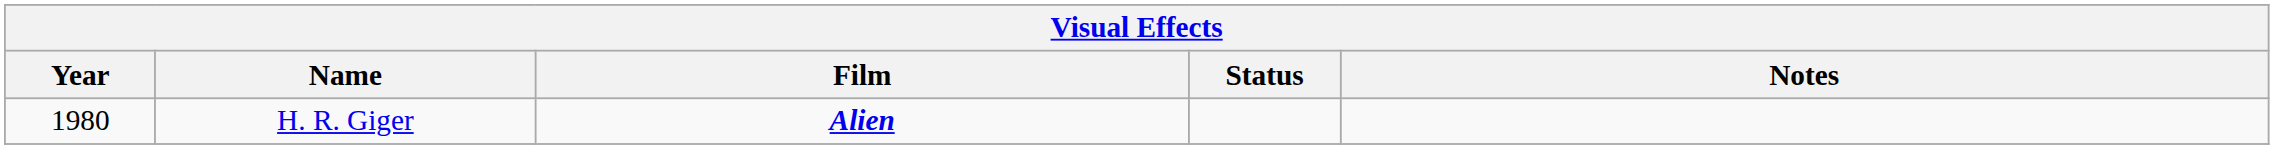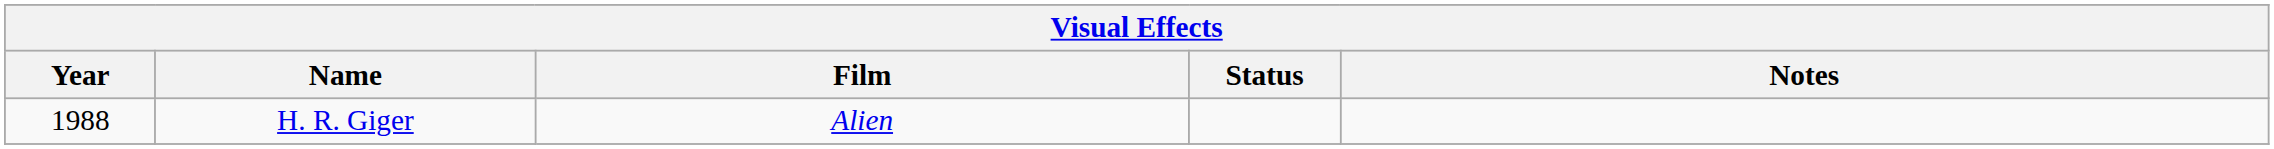(80, 120) 1980 -> (80, 120) 1988
(862, 120) bold -> (862, 120) normal
